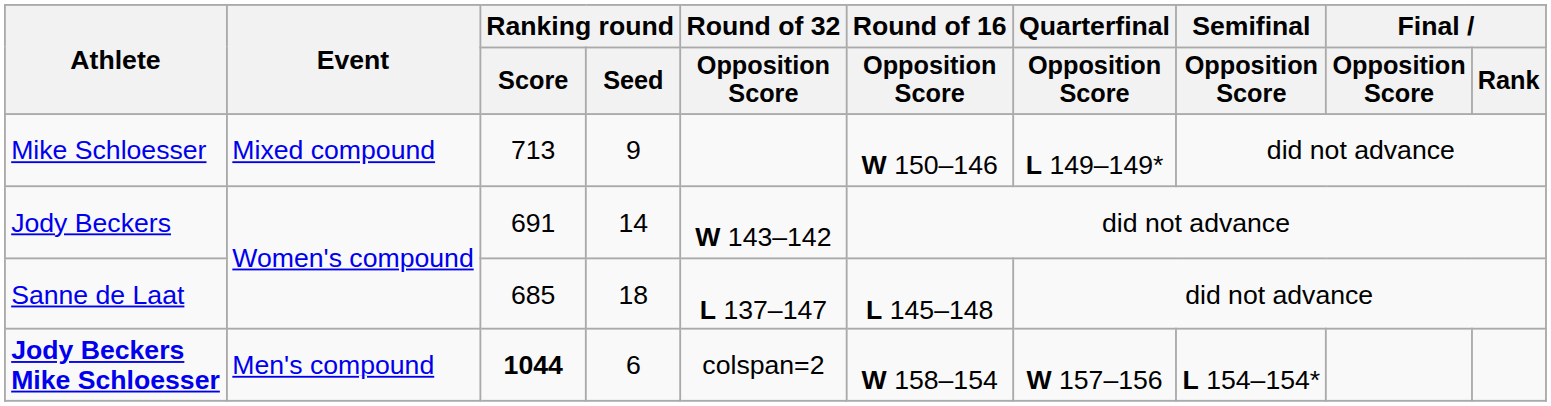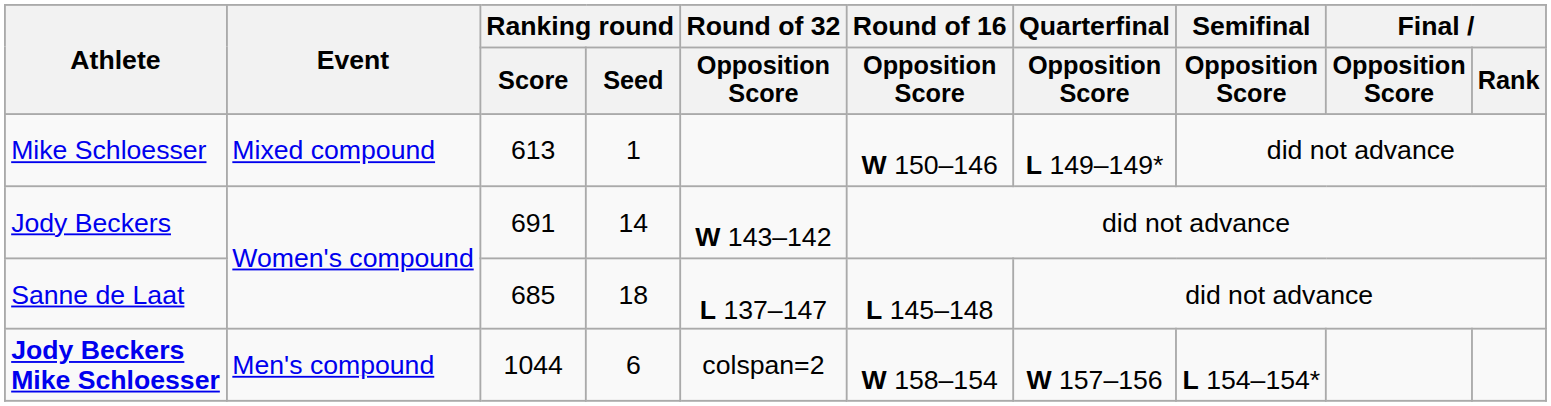(533, 151) 713 -> (533, 151) 613
(633, 151) 9 -> (633, 151) 1
(533, 366) bold -> (533, 366) normal
